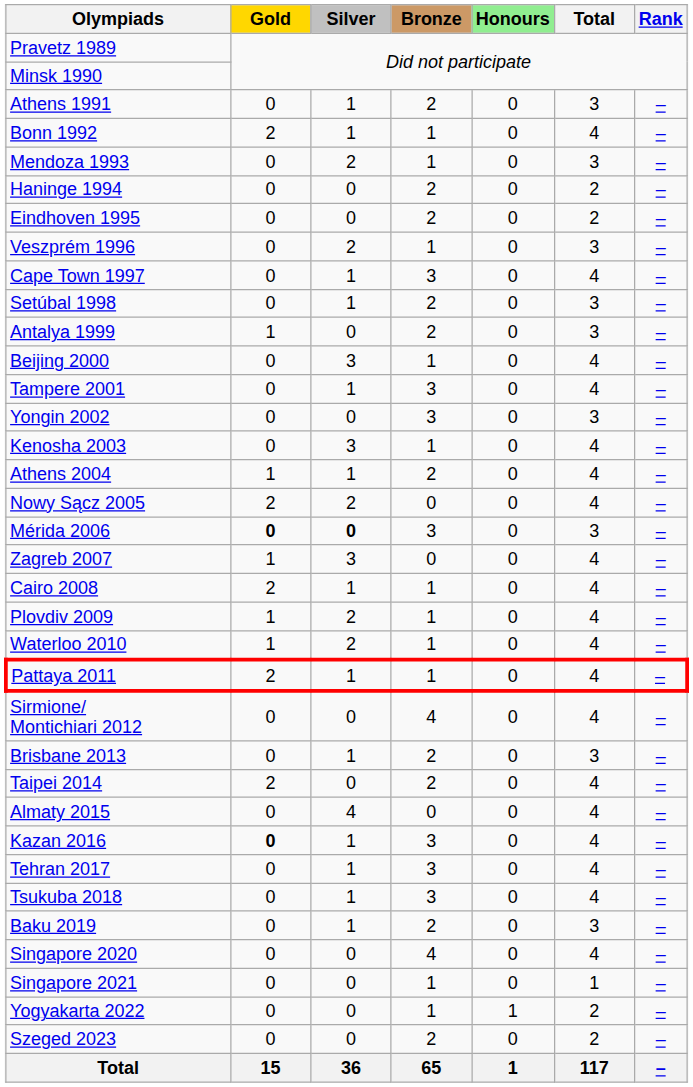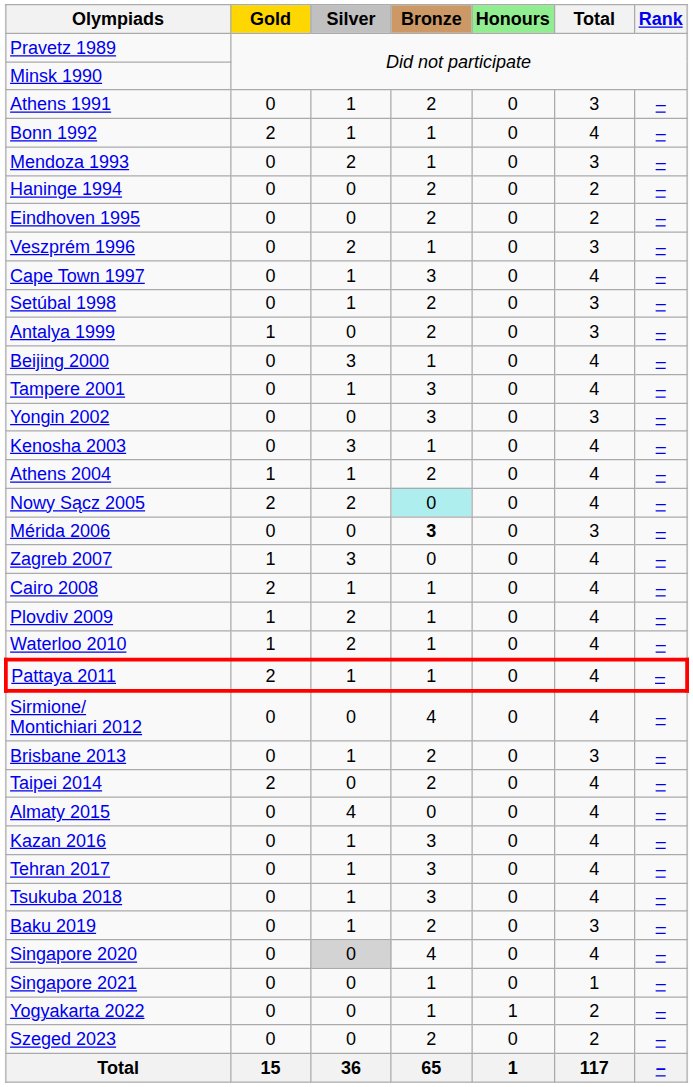(431, 503) no background -> (431, 503) paleturquoise background
(271, 531) bold -> (271, 531) normal
(351, 531) bold -> (351, 531) normal
(431, 531) normal -> (431, 531) bold
(271, 840) bold -> (271, 840) normal
(351, 954) no background -> (351, 954) lightgrey background
